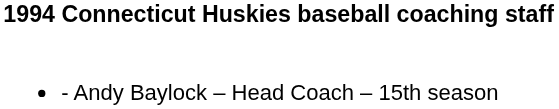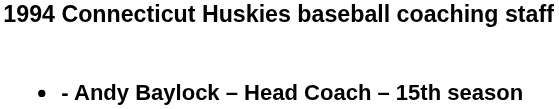(279, 92) normal -> (279, 92) bold
